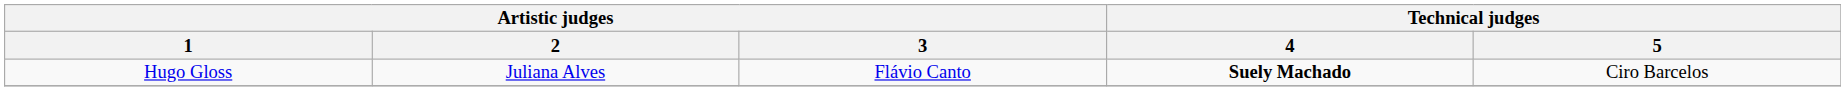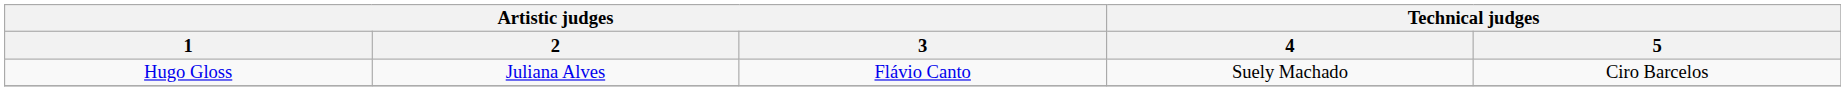(1290, 72) bold -> (1290, 72) normal
